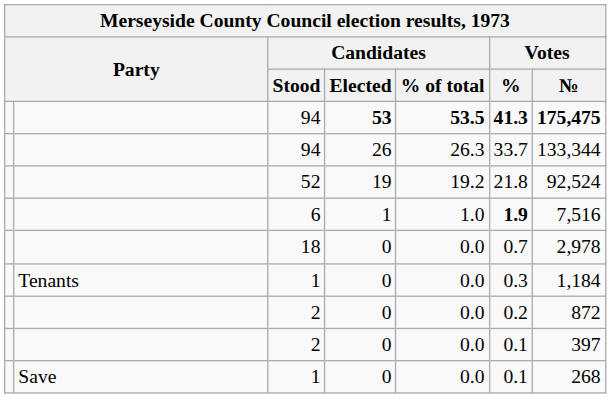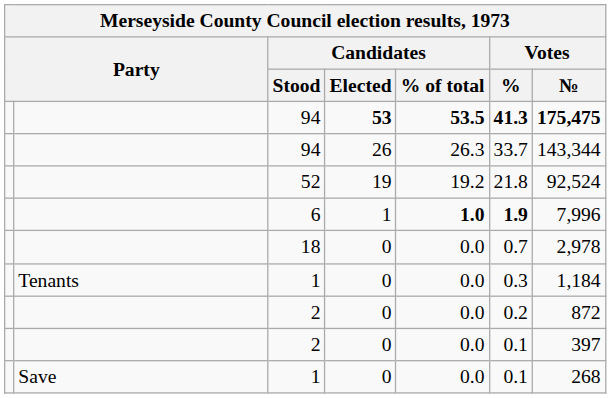(569, 150) 133,344 -> (569, 150) 143,344
(472, 214) normal -> (472, 214) bold
(579, 214) 7,516 -> (579, 214) 7,996
